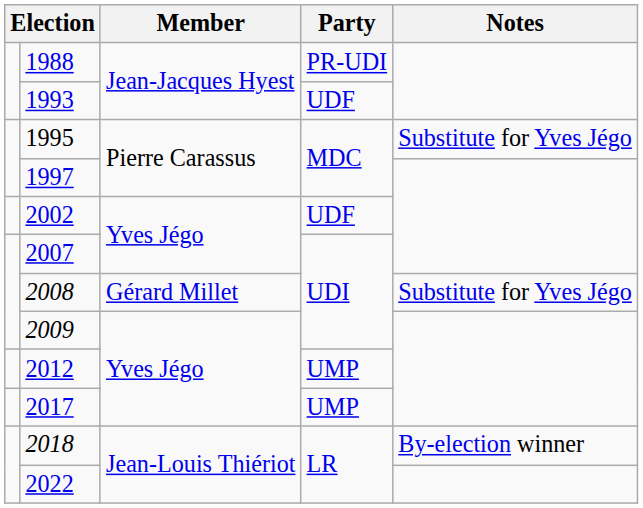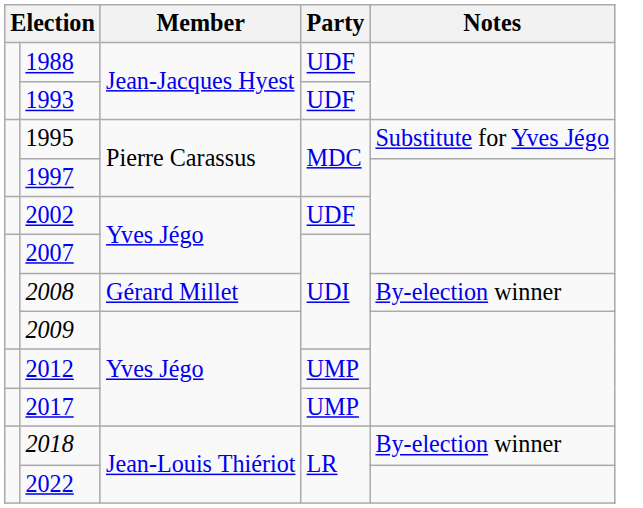(347, 61) PR-UDI -> (331, 61) UDF
(515, 291) Substitute for Yves Jégo -> (468, 291) By-election winner
